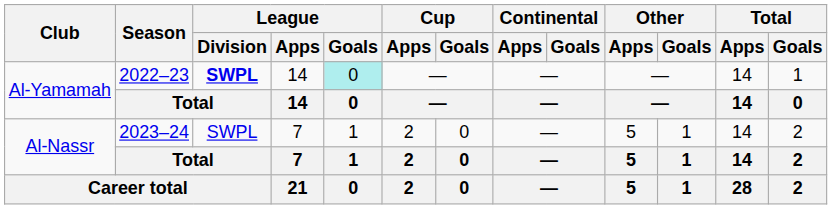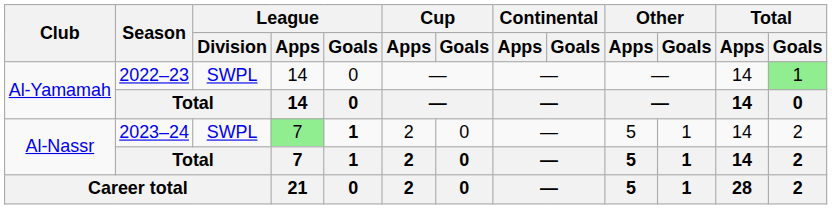(232, 75) bold -> (232, 75) normal
(353, 75) paleturquoise background -> (353, 75) no background
(798, 75) no background -> (798, 75) lightgreen background
(298, 132) no background -> (298, 132) lightgreen background
(353, 132) normal -> (353, 132) bold
